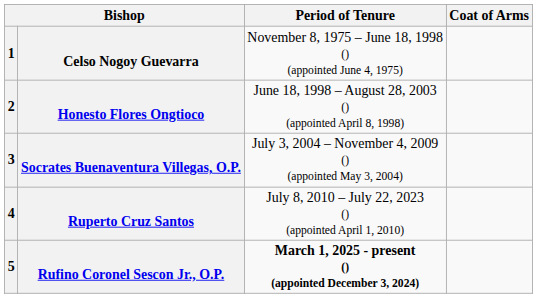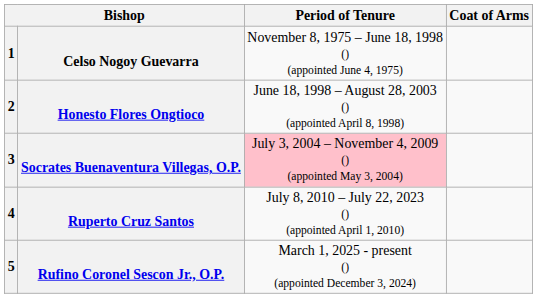(345, 160) no background -> (345, 160) pink background
(345, 266) bold -> (345, 266) normal
